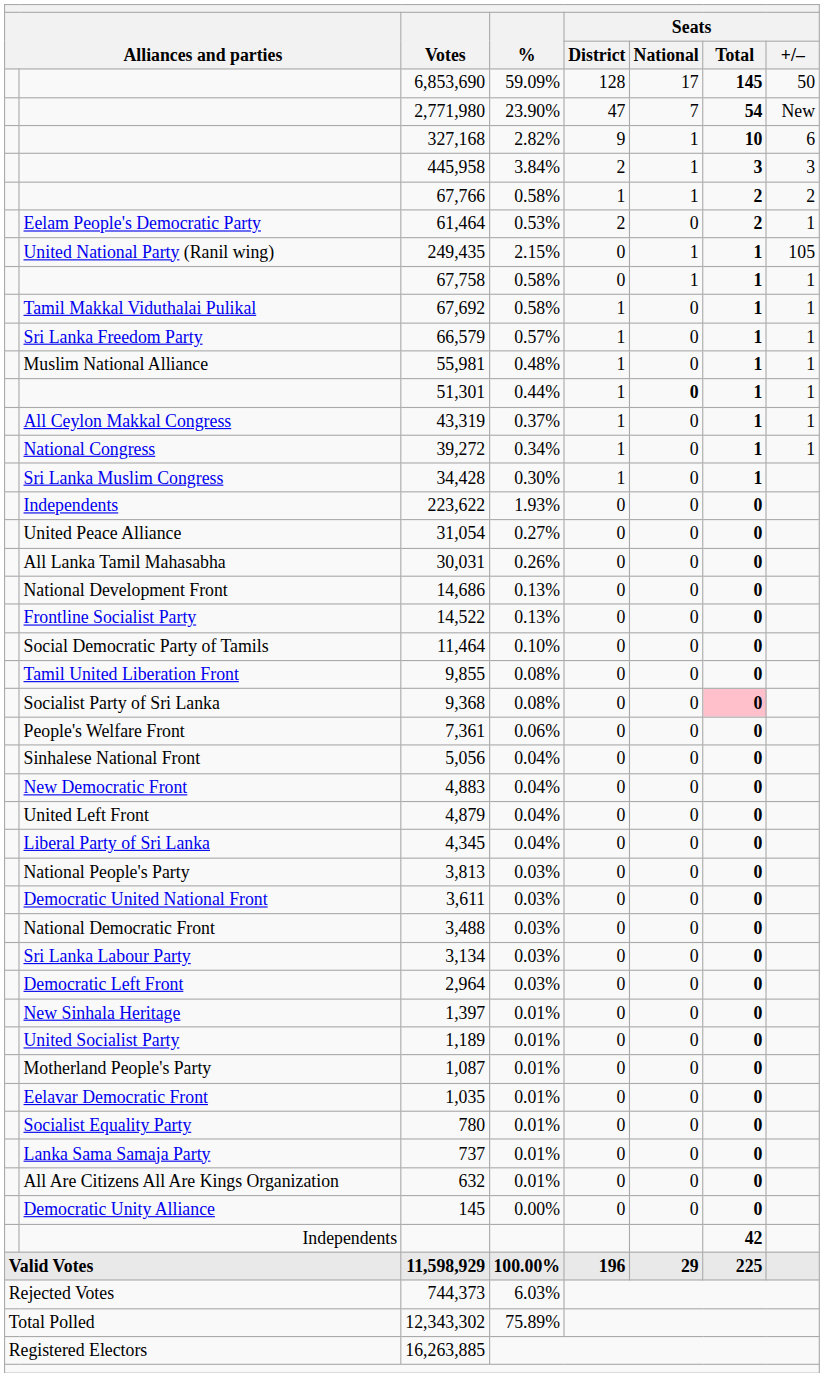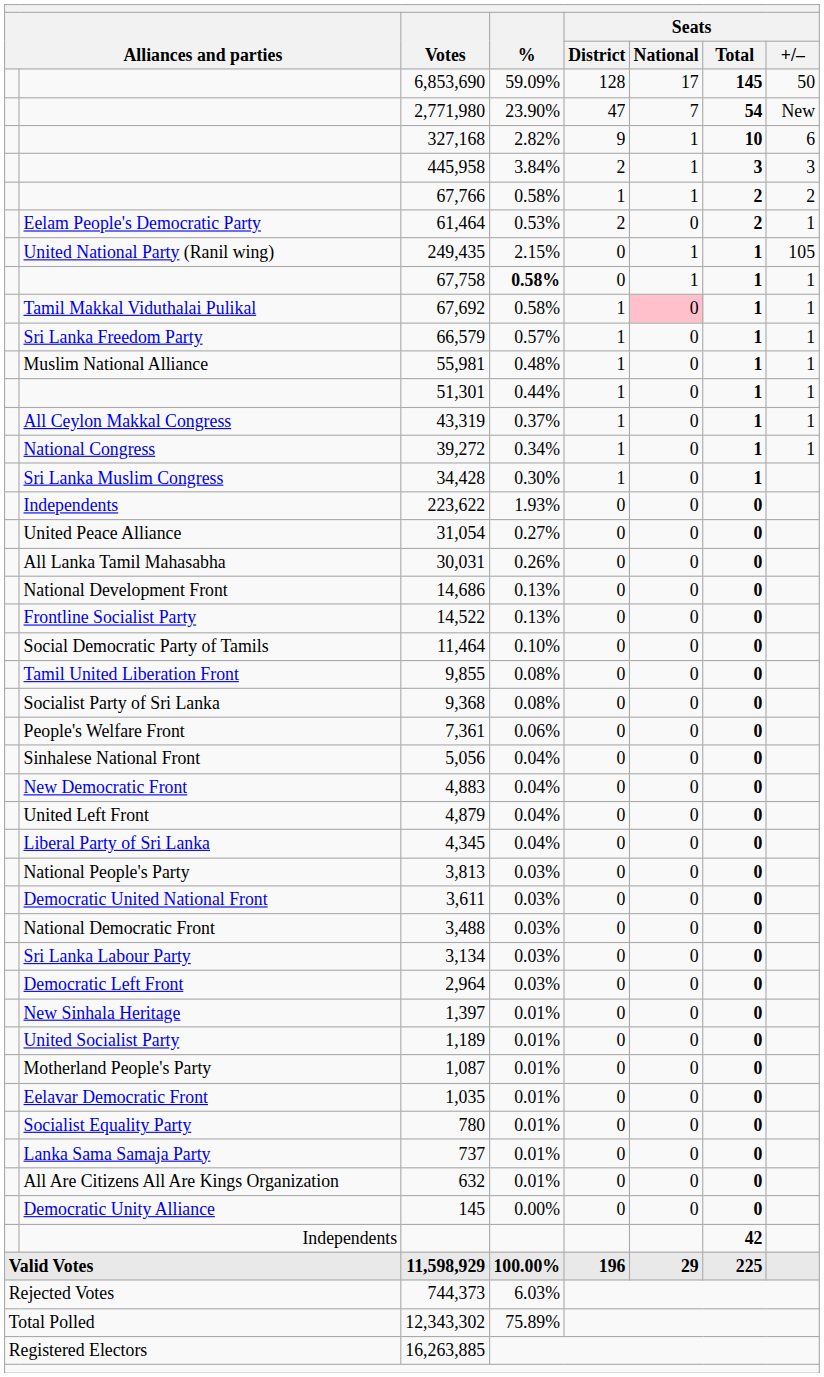(537, 280) normal -> (536, 280) bold
(694, 308) no background -> (694, 308) pink background
(694, 392) bold -> (694, 392) normal
(758, 702) pink background -> (758, 702) no background
